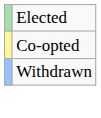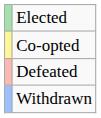+ row: (47, 71)
